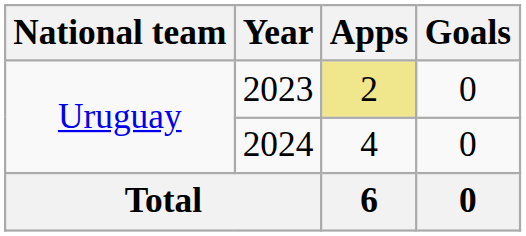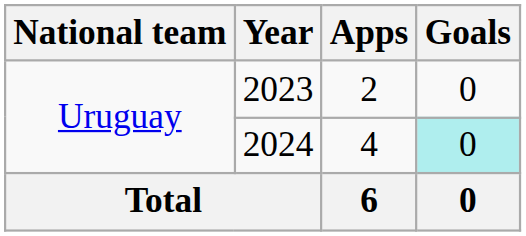(369, 88) khaki background -> (369, 88) no background
(468, 144) no background -> (468, 144) paleturquoise background
